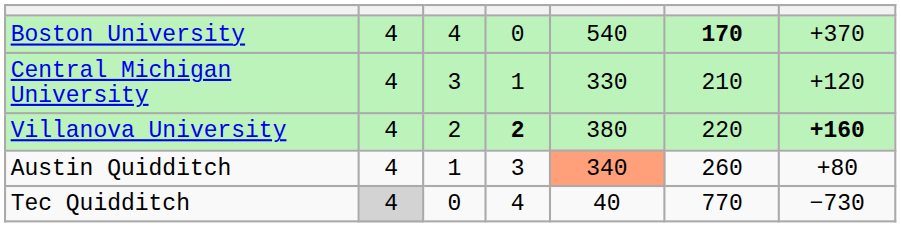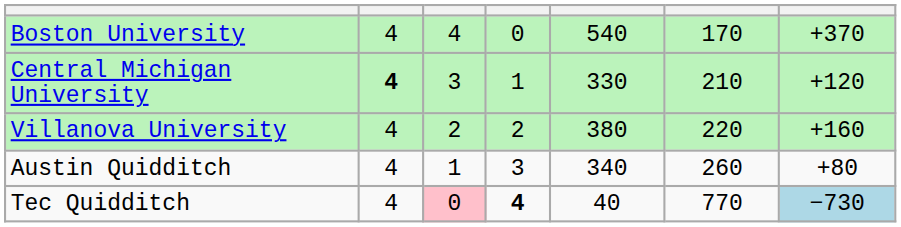(722, 34) bold -> (722, 34) normal
(391, 83) normal -> (391, 83) bold
(518, 132) bold -> (518, 132) normal
(837, 132) bold -> (837, 132) normal
(607, 168) lightsalmon background -> (607, 168) no background
(391, 204) lightgrey background -> (391, 204) no background
(454, 204) no background -> (454, 204) pink background
(518, 204) normal -> (518, 204) bold
(837, 204) no background -> (837, 204) lightblue background
